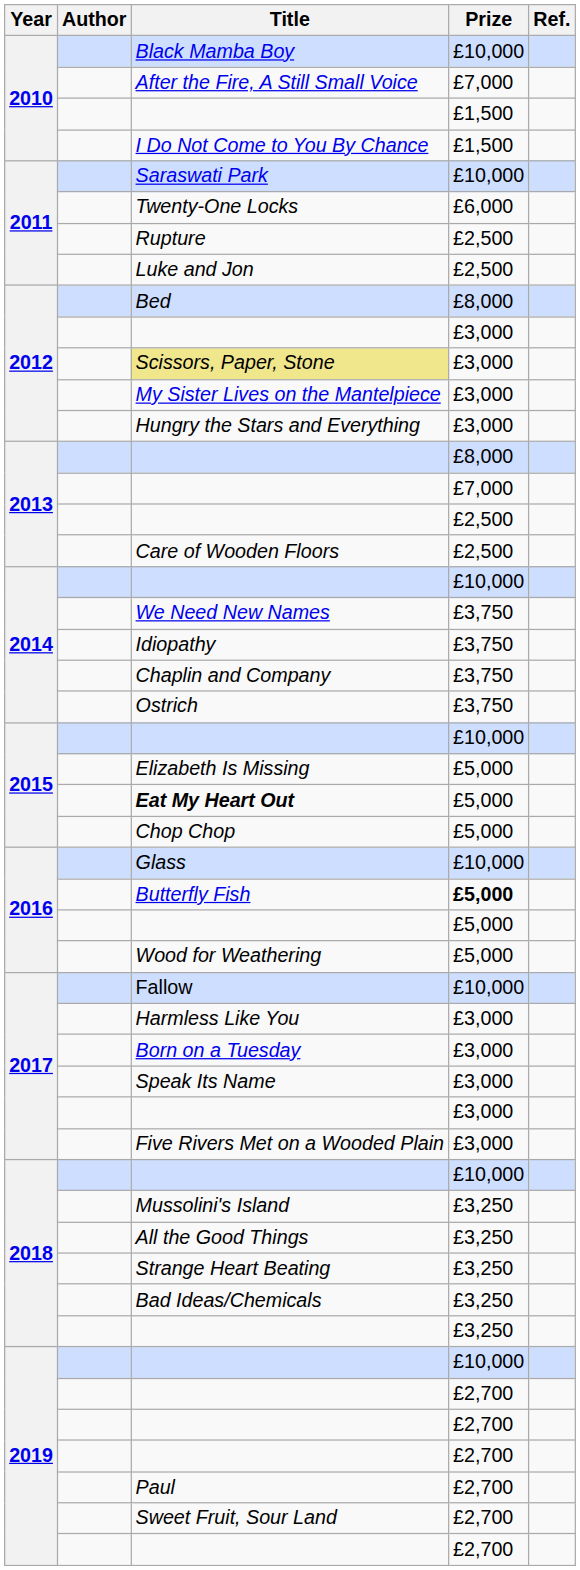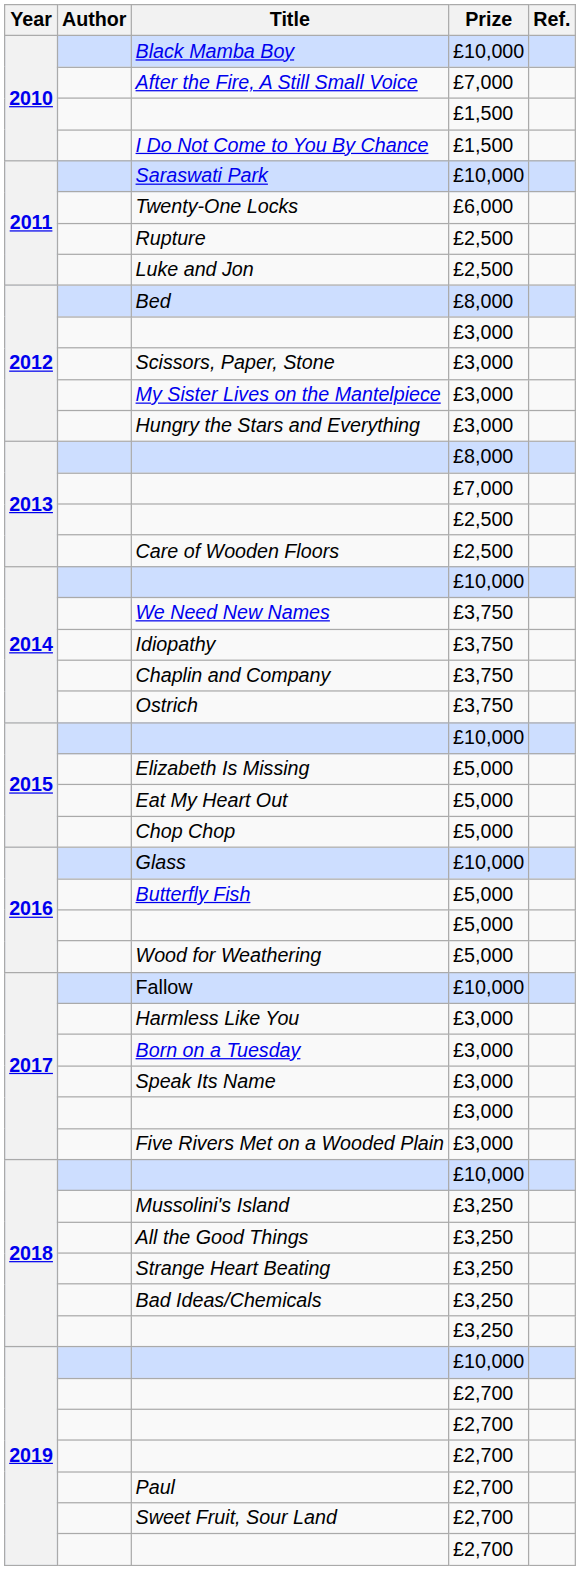(235, 363) khaki background -> (235, 363) no background
(215, 800) bold -> (212, 800) normal
(483, 894) bold -> (483, 894) normal
